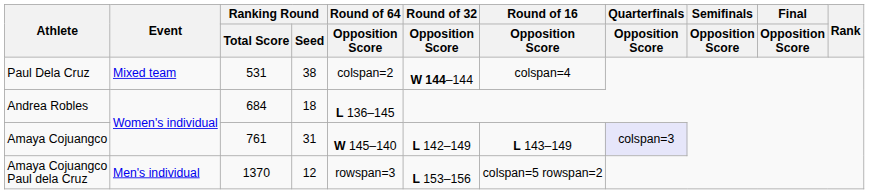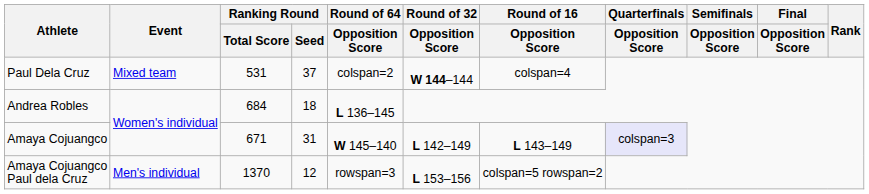(310, 74) 38 -> (310, 74) 37
(256, 139) 761 -> (256, 139) 671
